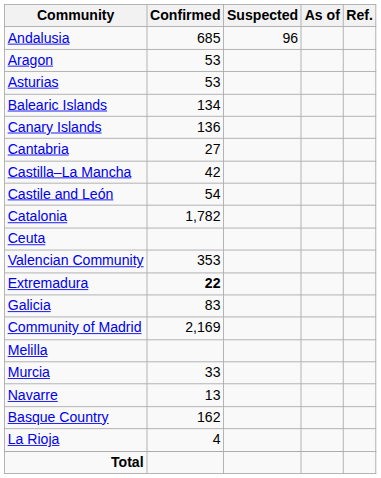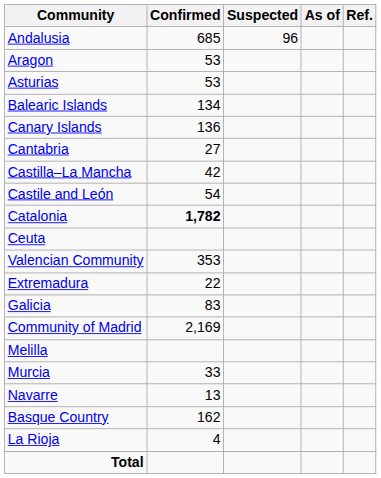(203, 216) normal -> (203, 216) bold
(213, 283) bold -> (213, 283) normal
